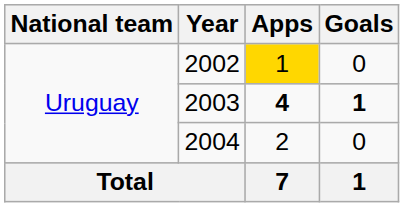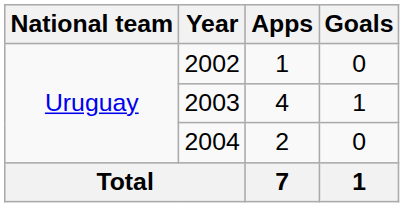(282, 63) gold background -> (282, 63) no background
(282, 102) bold -> (282, 102) normal
(359, 102) bold -> (359, 102) normal
